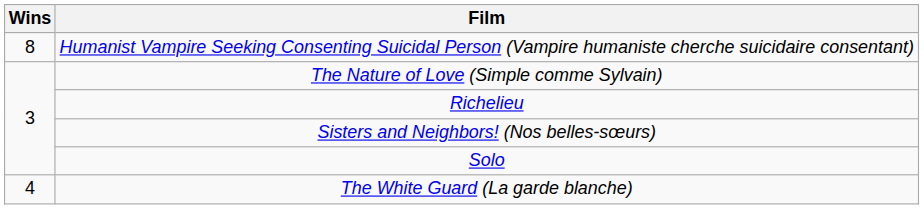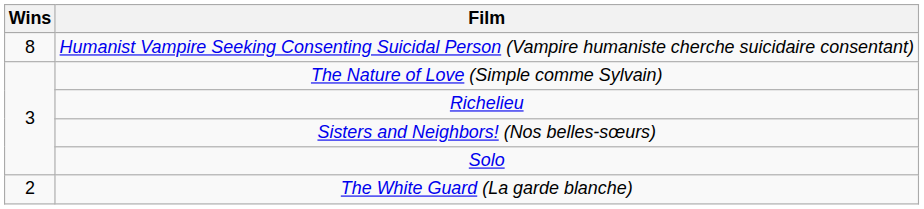(30, 189) 4 -> (30, 189) 2
